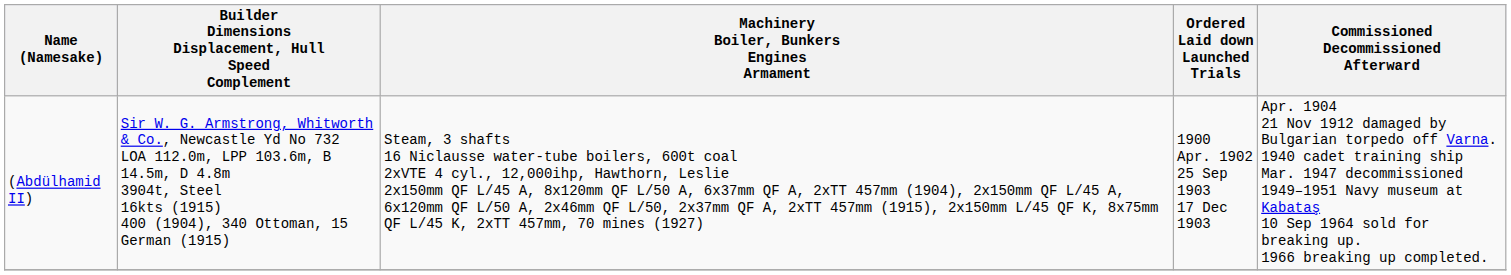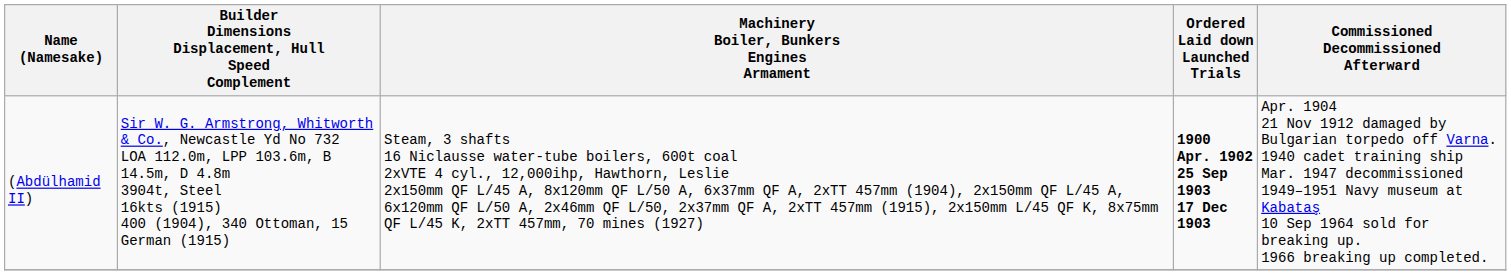(1215, 182) normal -> (1215, 182) bold
